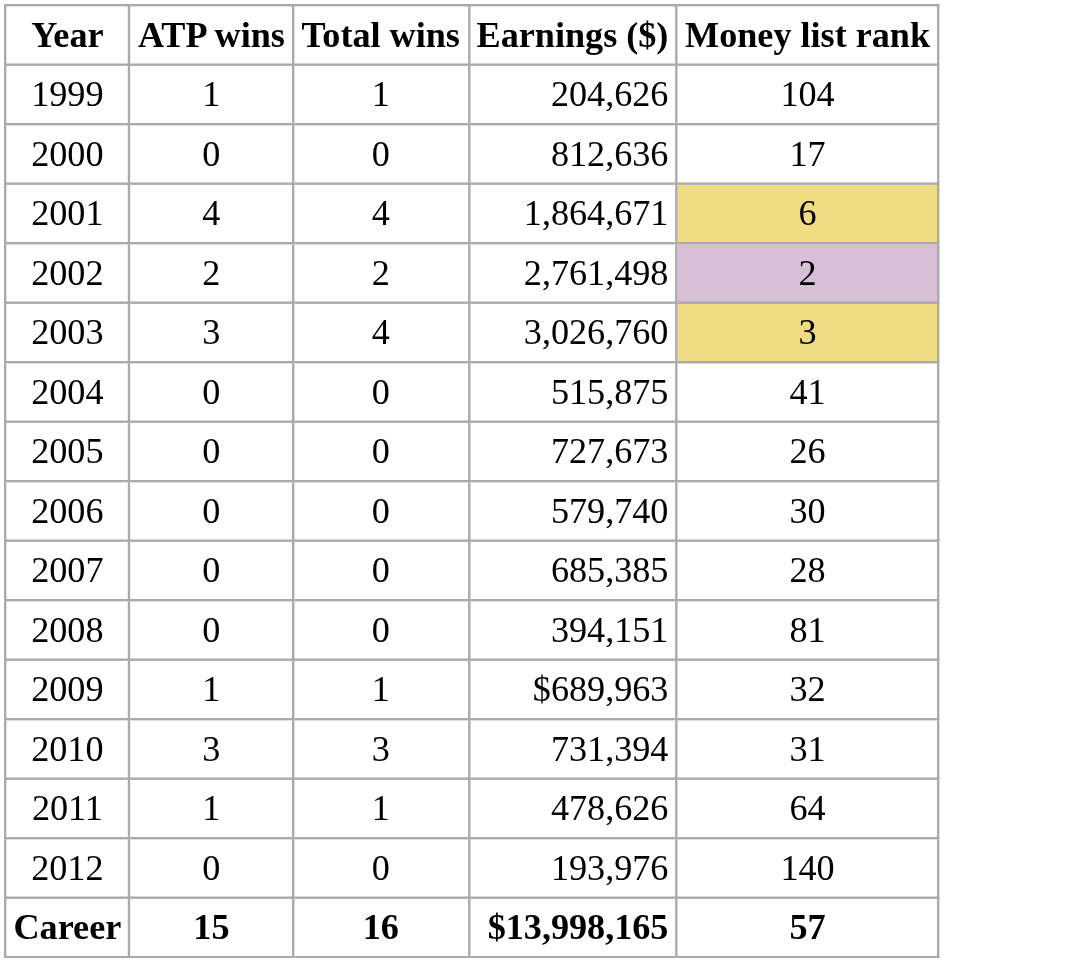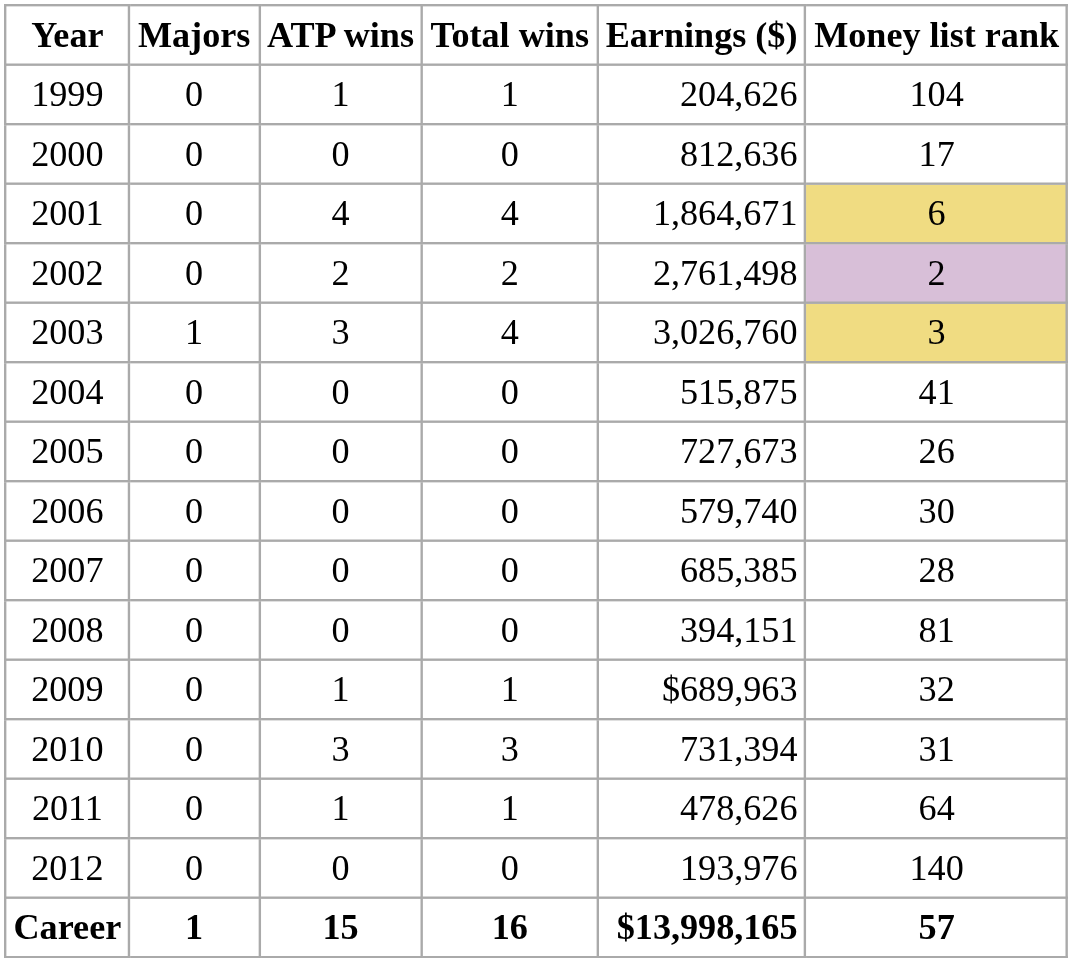+ column: (194, 34)
